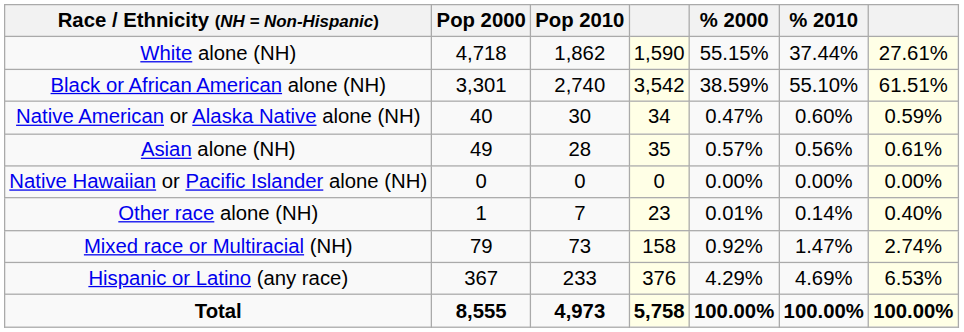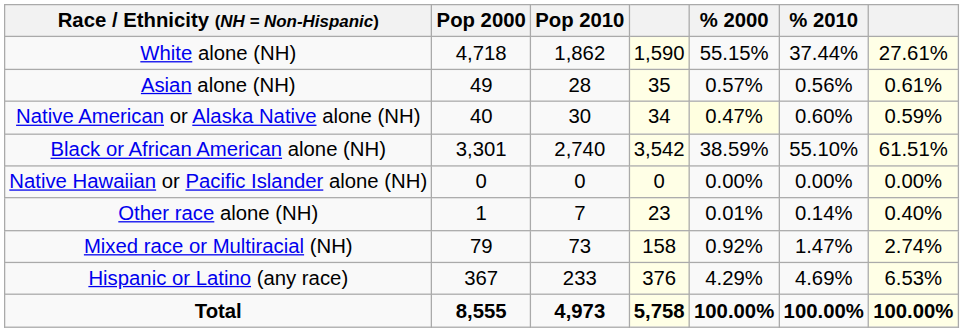rows swapped: (218, 85) <-> (218, 149)
(734, 117) no background -> (734, 117) lightyellow background
